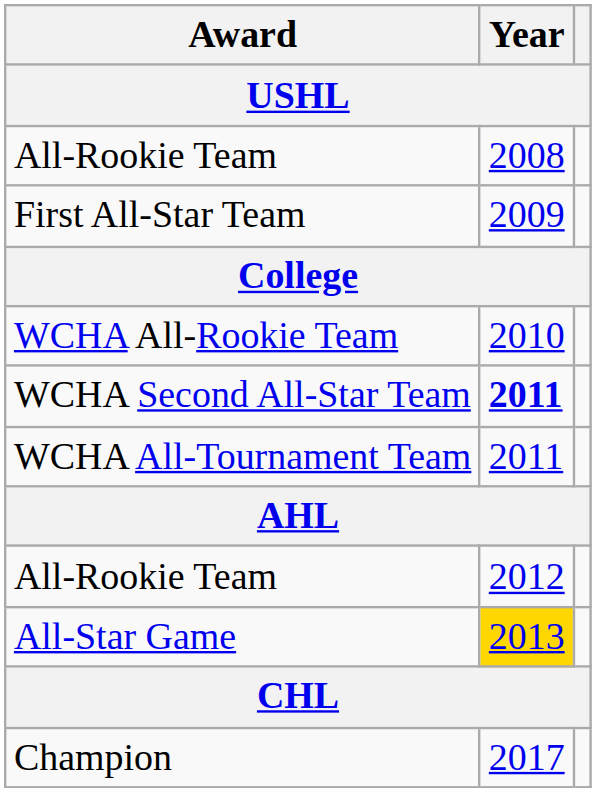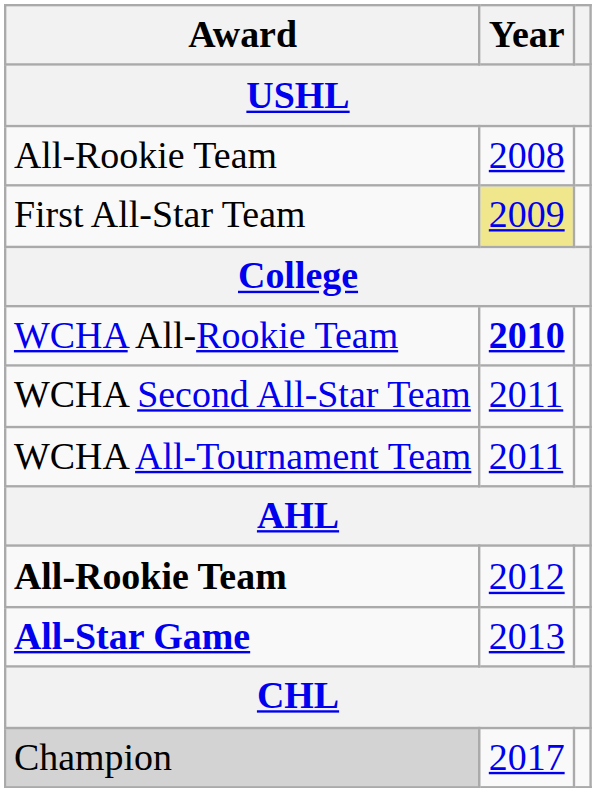(527, 214) no background -> (527, 214) khaki background
(527, 335) normal -> (527, 335) bold
(526, 395) bold -> (526, 395) normal
(145, 575) normal -> (150, 575) bold
(125, 635) normal -> (132, 635) bold
(527, 635) gold background -> (527, 635) no background
(93, 756) no background -> (93, 756) lightgrey background
